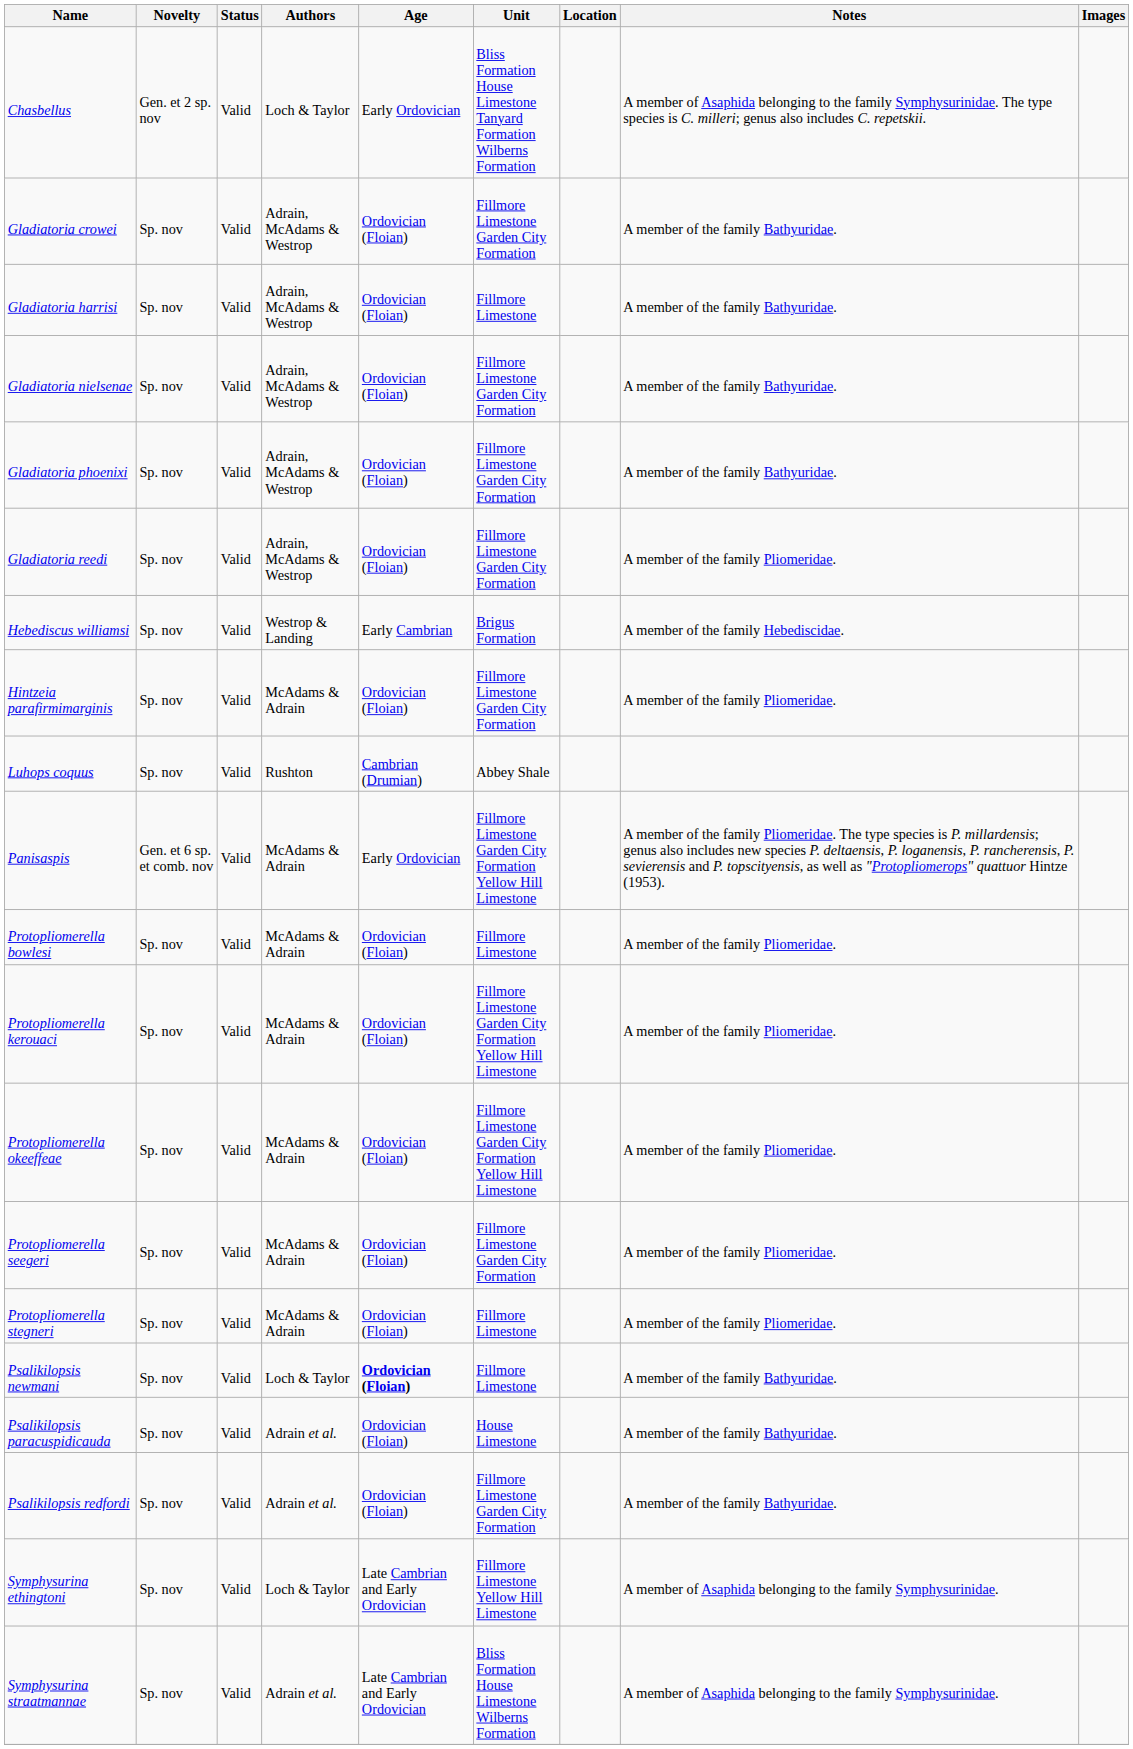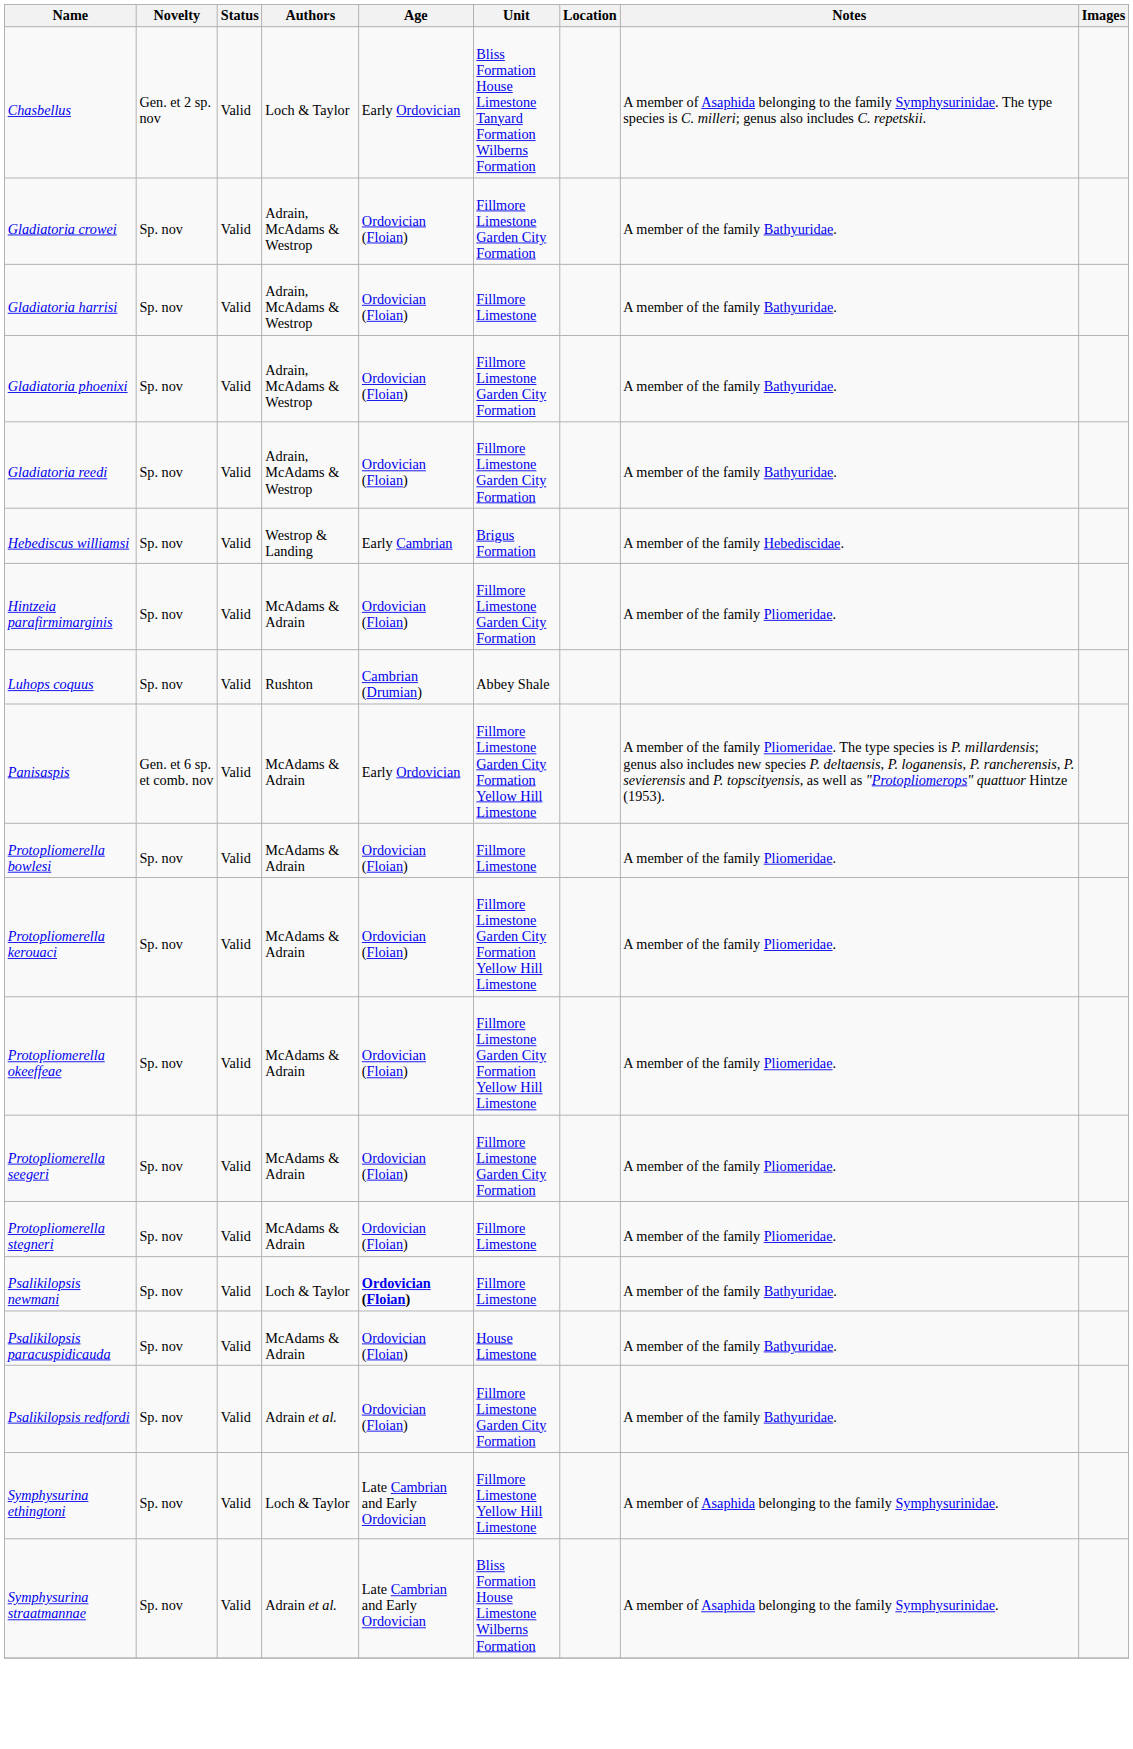- row: (70, 386)
(730, 559) A member of the family Pliomeridae. -> (730, 473) A member of the family Bathyuridae.
(301, 1433) Adrain et al. -> (302, 1346) McAdams & Adrain
